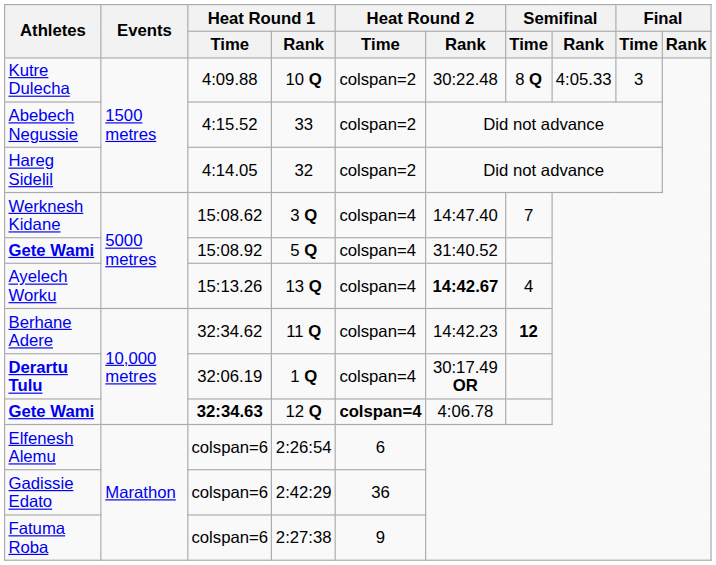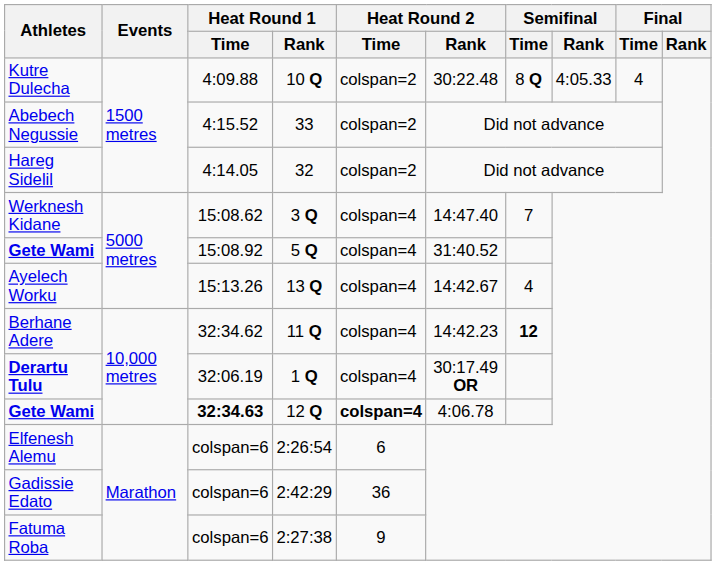(639, 80) 3 -> (639, 80) 4
(465, 286) bold -> (466, 286) normal
